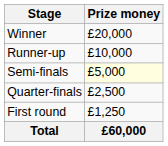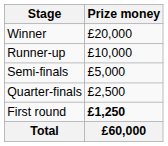(106, 72) lightyellow background -> (106, 72) no background
(106, 111) normal -> (106, 111) bold
